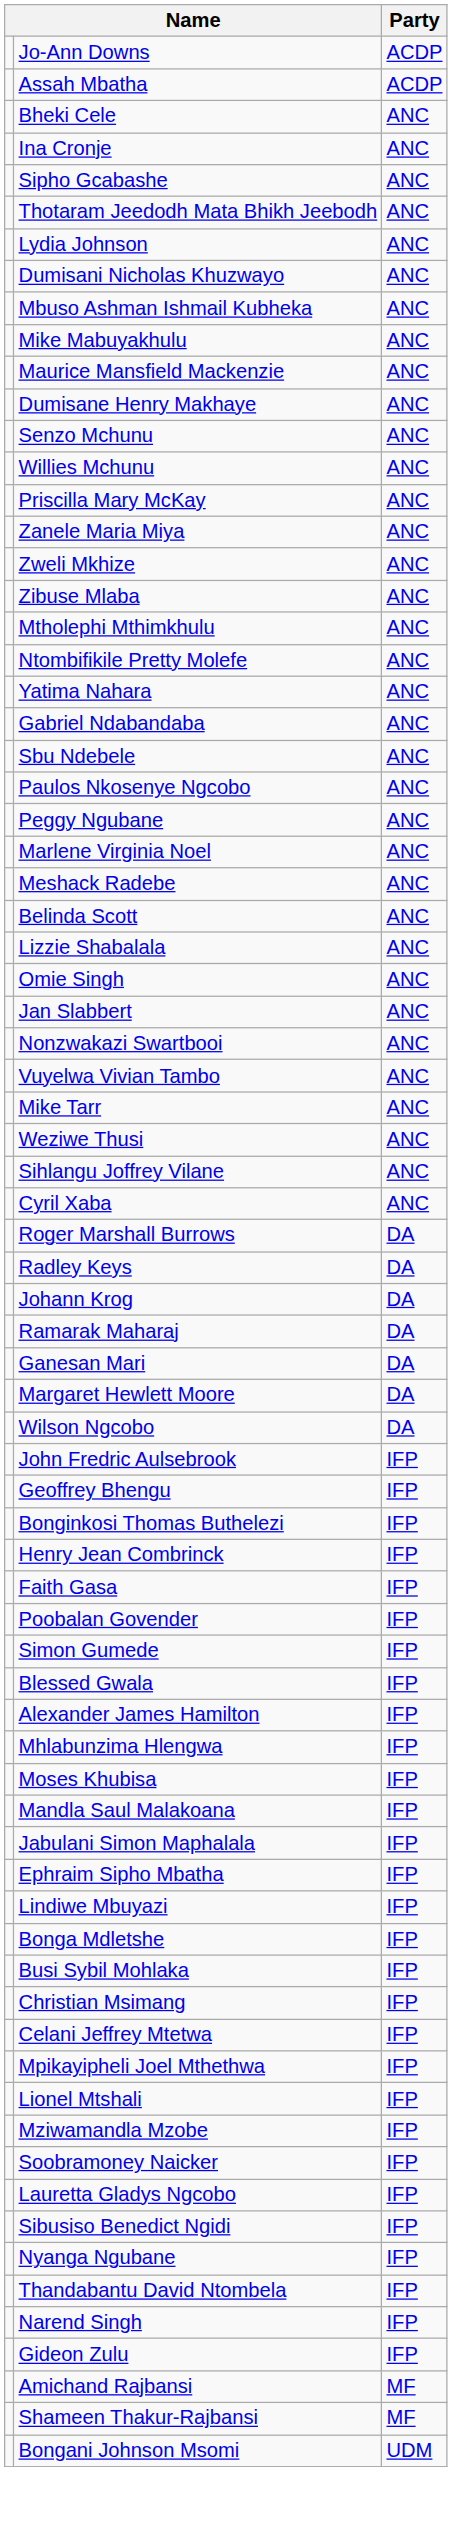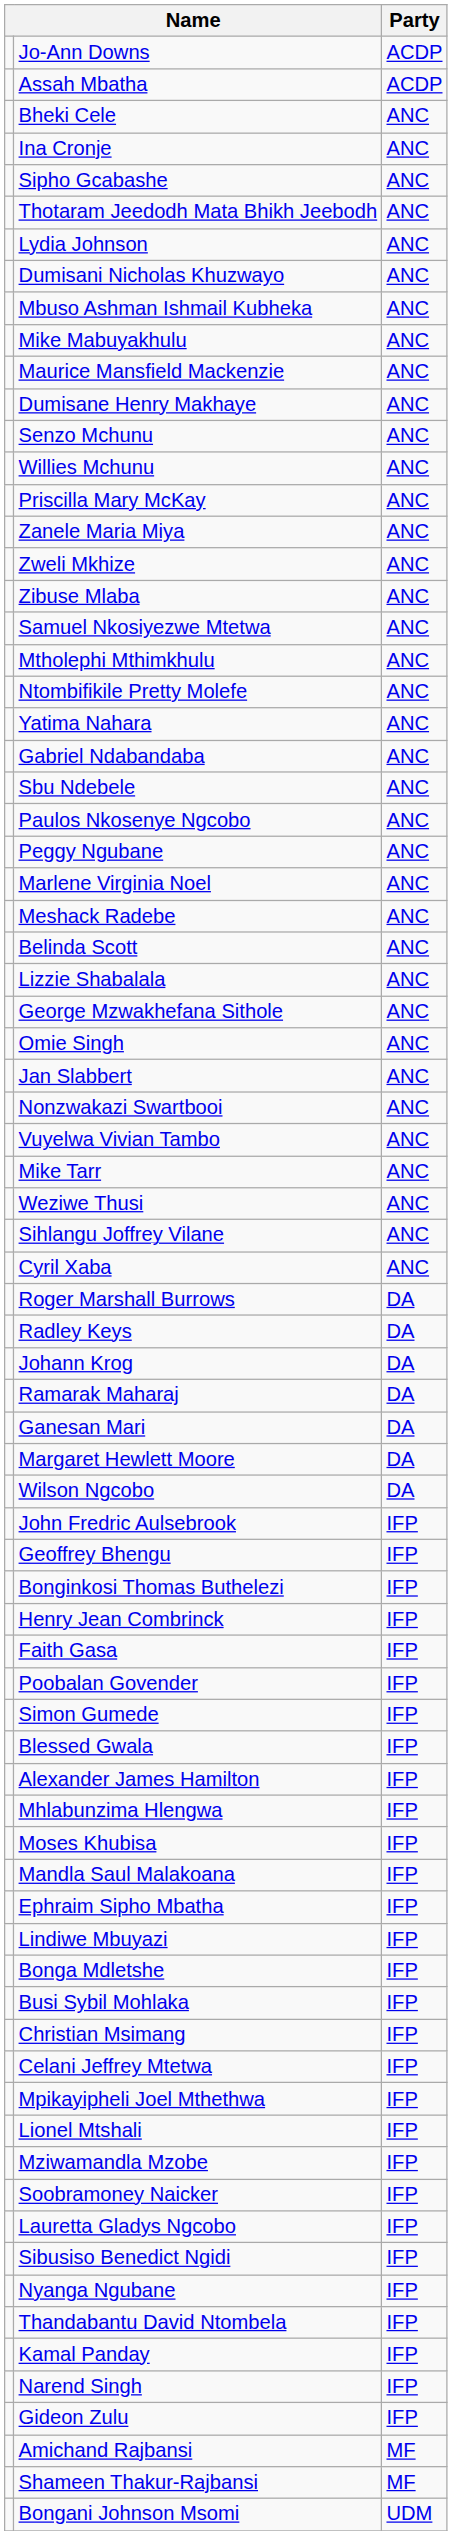+ row: (145, 627)
+ row: (151, 1011)
- row: (137, 1842)
+ row: (84, 2354)
